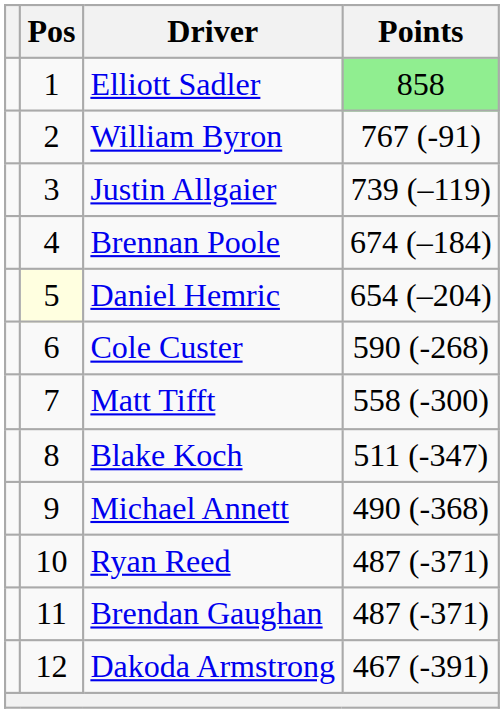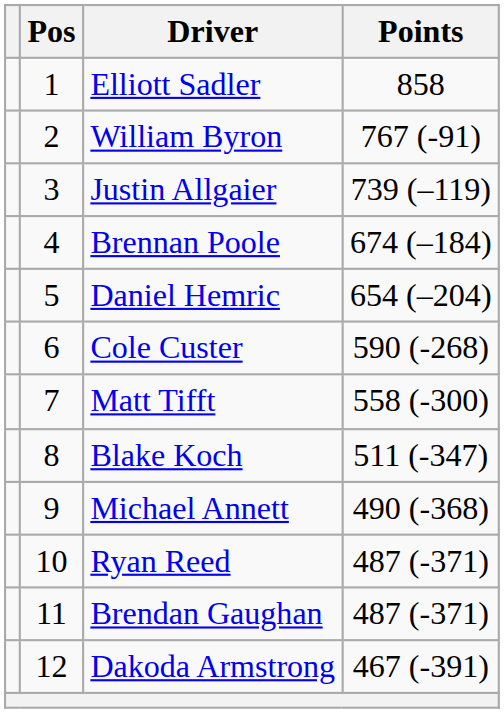(421, 84) lightgreen background -> (421, 84) no background
(51, 295) lightyellow background -> (51, 295) no background
